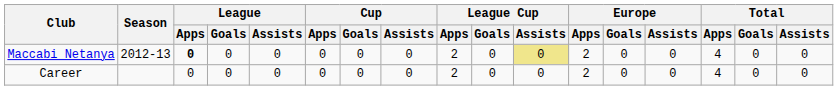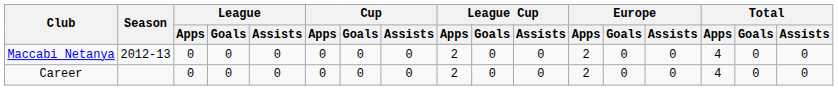(191, 54) bold -> (191, 54) normal
(541, 54) khaki background -> (541, 54) no background
